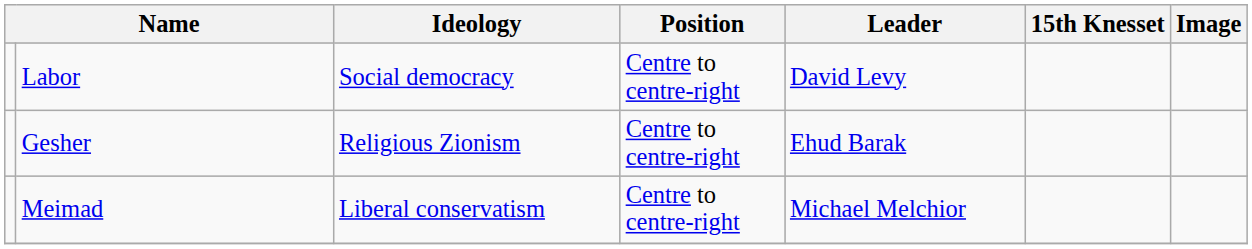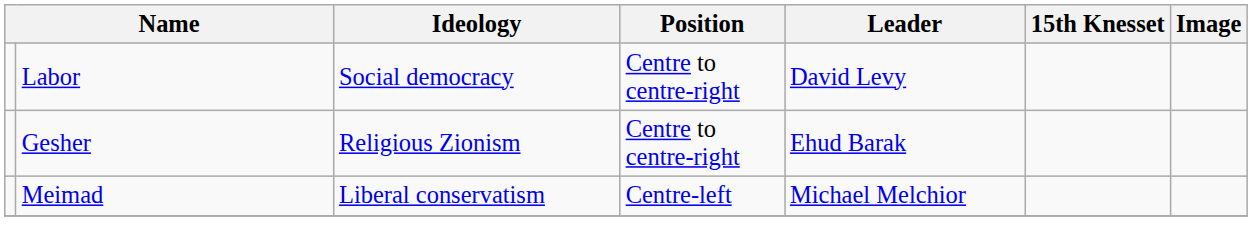(683, 209) Centre to centre-right -> (679, 195) Centre-left
